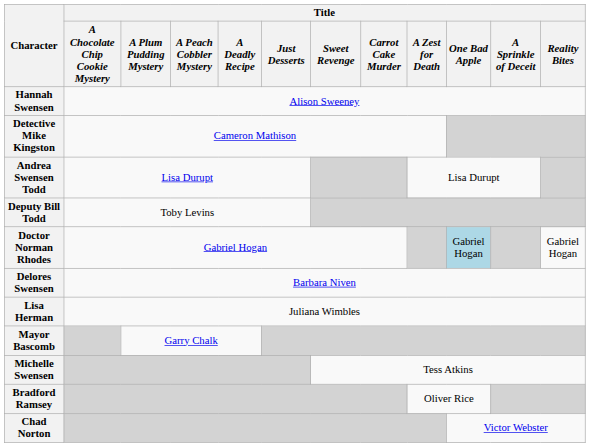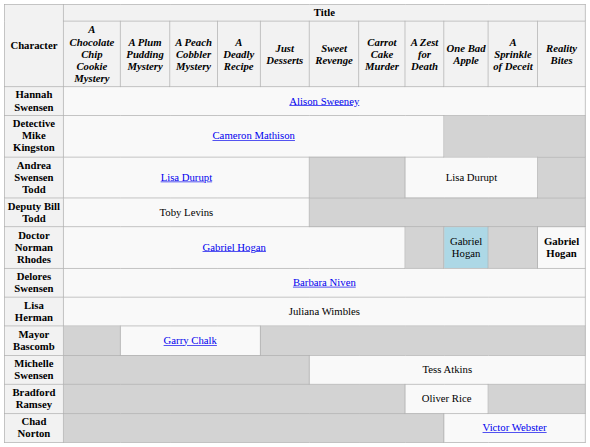(563, 247) normal -> (562, 247) bold
